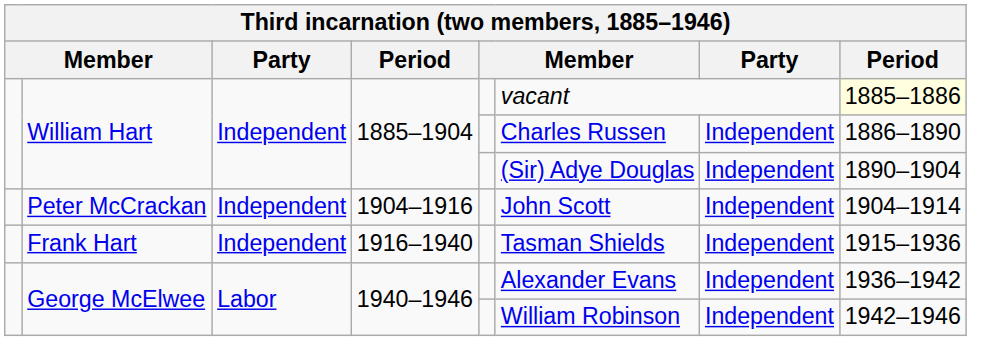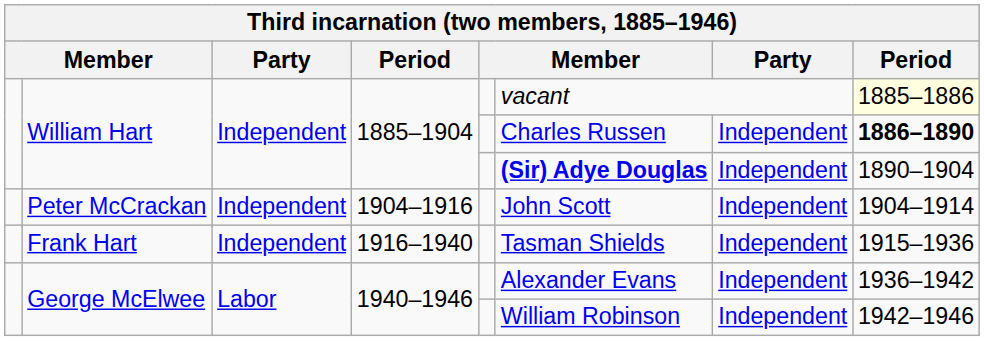(903, 133) normal -> (916, 133) bold
(598, 170) normal -> (604, 170) bold
